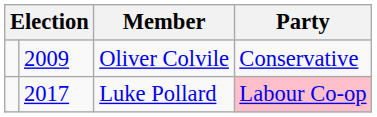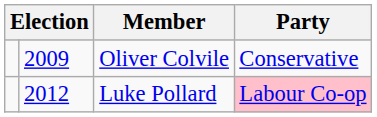(47, 93) 2017 -> (47, 93) 2012
